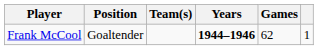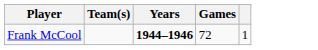- column: (115, 14)
(267, 34) 62 -> (205, 34) 72
